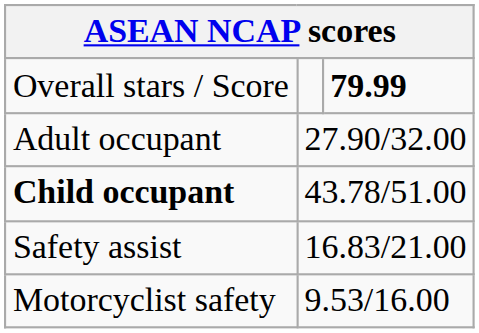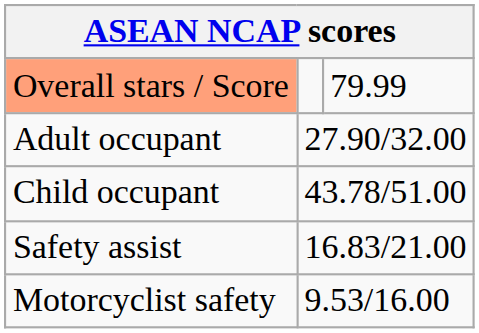(151, 85) no background -> (151, 85) lightsalmon background
(368, 85) bold -> (368, 85) normal
(124, 192) bold -> (116, 192) normal
